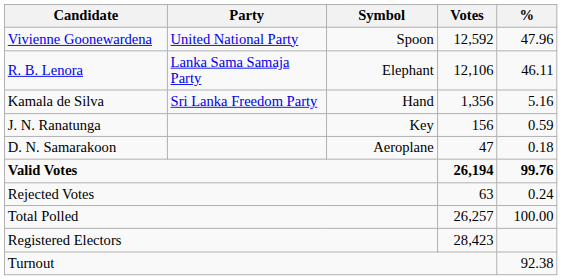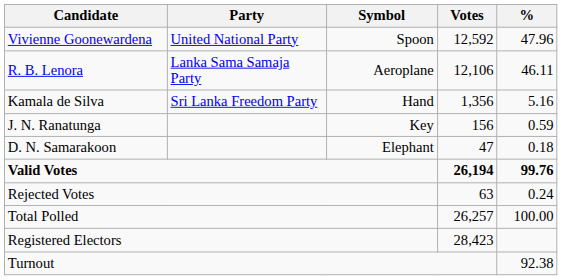(408, 70) Elephant -> (403, 70) Aeroplane
(403, 147) Aeroplane -> (408, 147) Elephant
